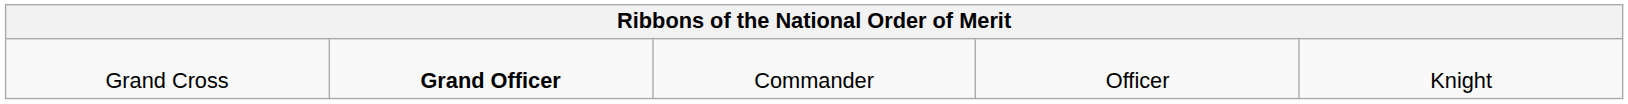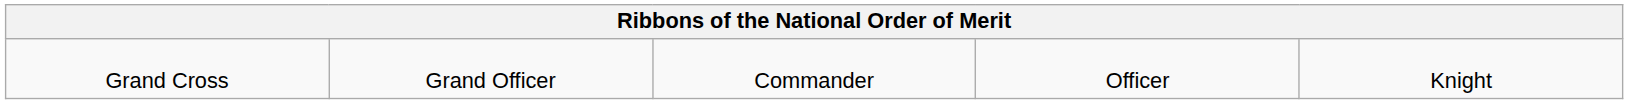(491, 80) bold -> (491, 80) normal
